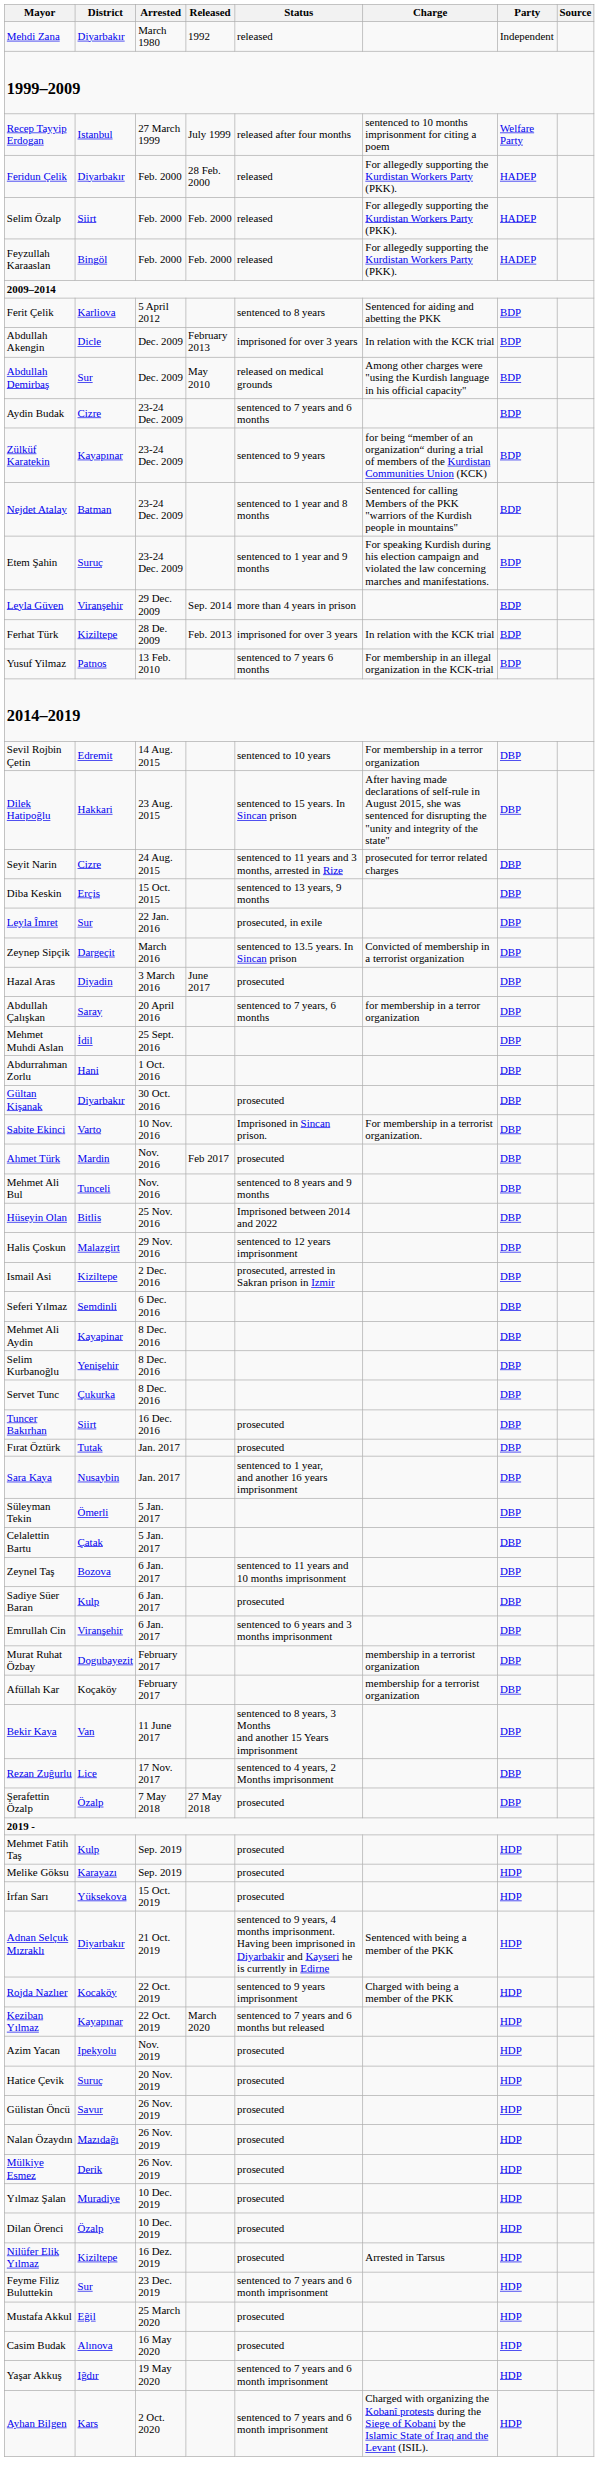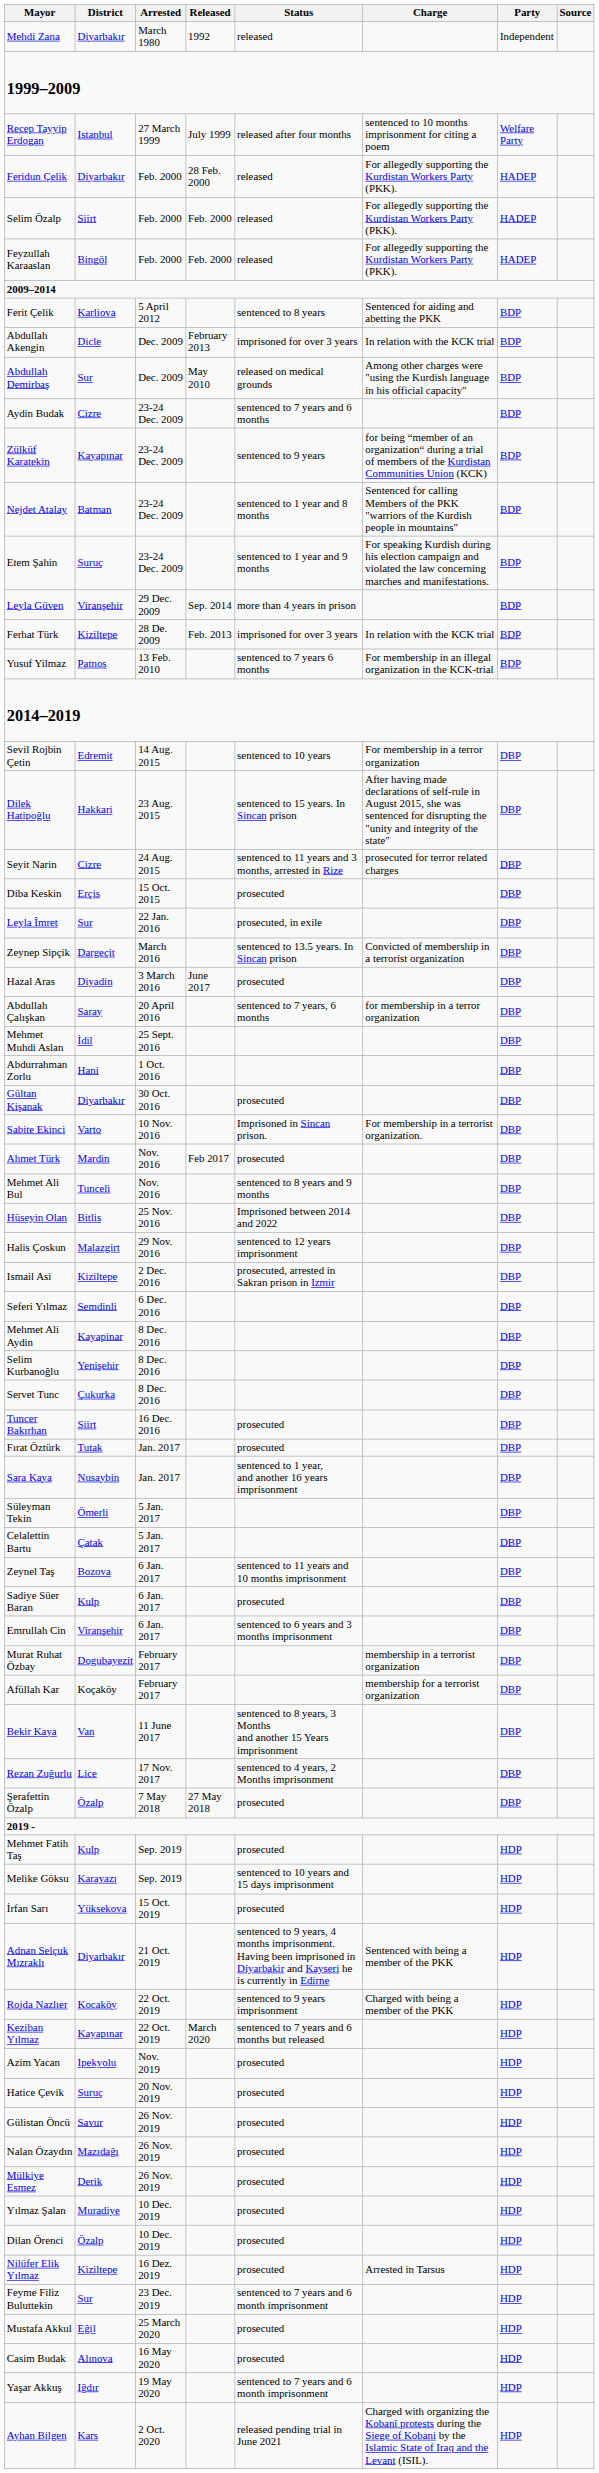(289, 893) sentenced to 13 years, 9 months -> (261, 893) prosecuted
(261, 1873) prosecuted -> (293, 1879) sentenced to 10 years and 15 days imprisonment
(294, 2423) sentenced to 7 years and 6 month imprisonment -> (290, 2435) released pending trial in June 2021
